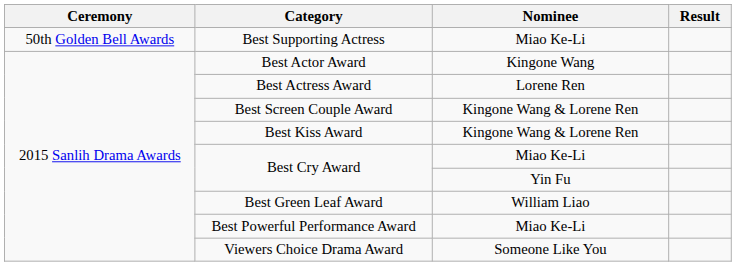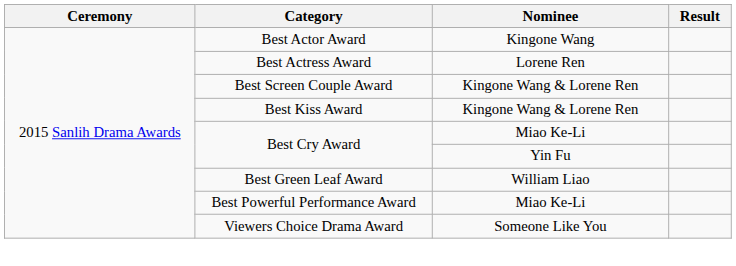- row: (314, 39)
